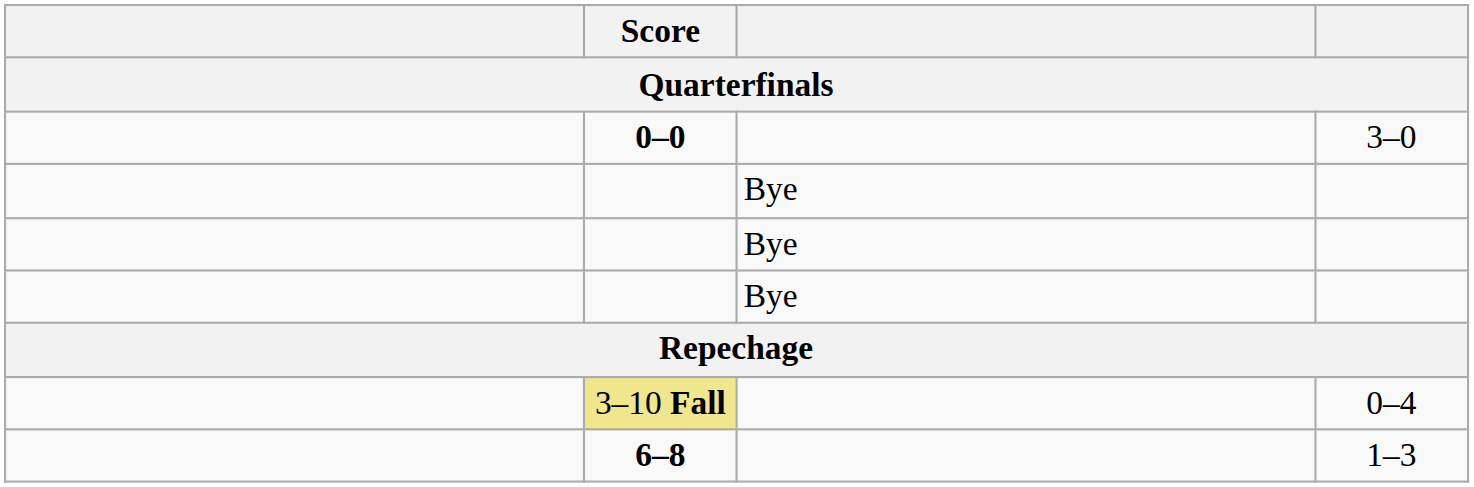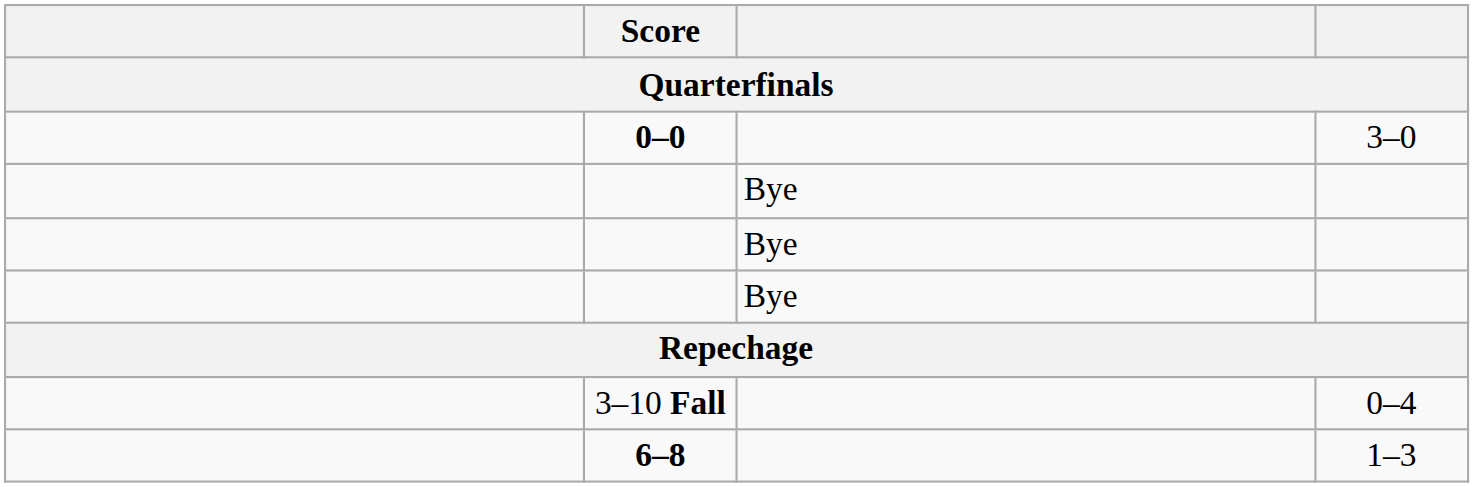(660, 402) khaki background -> (660, 402) no background
